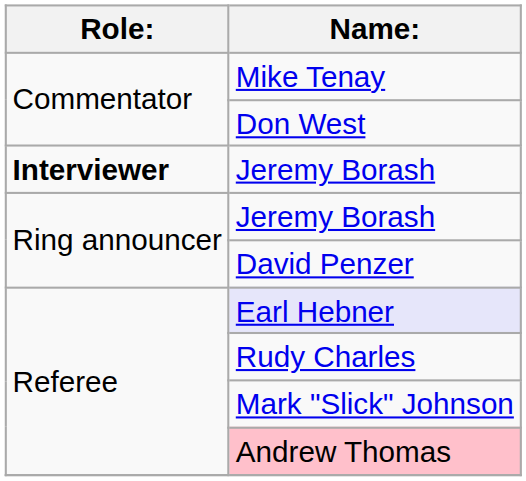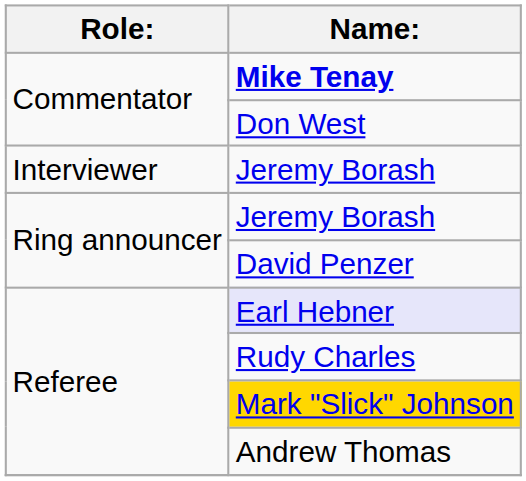(310, 76) normal -> (315, 76) bold
(91, 170) bold -> (85, 170) normal
(375, 404) no background -> (375, 404) gold background
(343, 451) pink background -> (343, 451) no background
